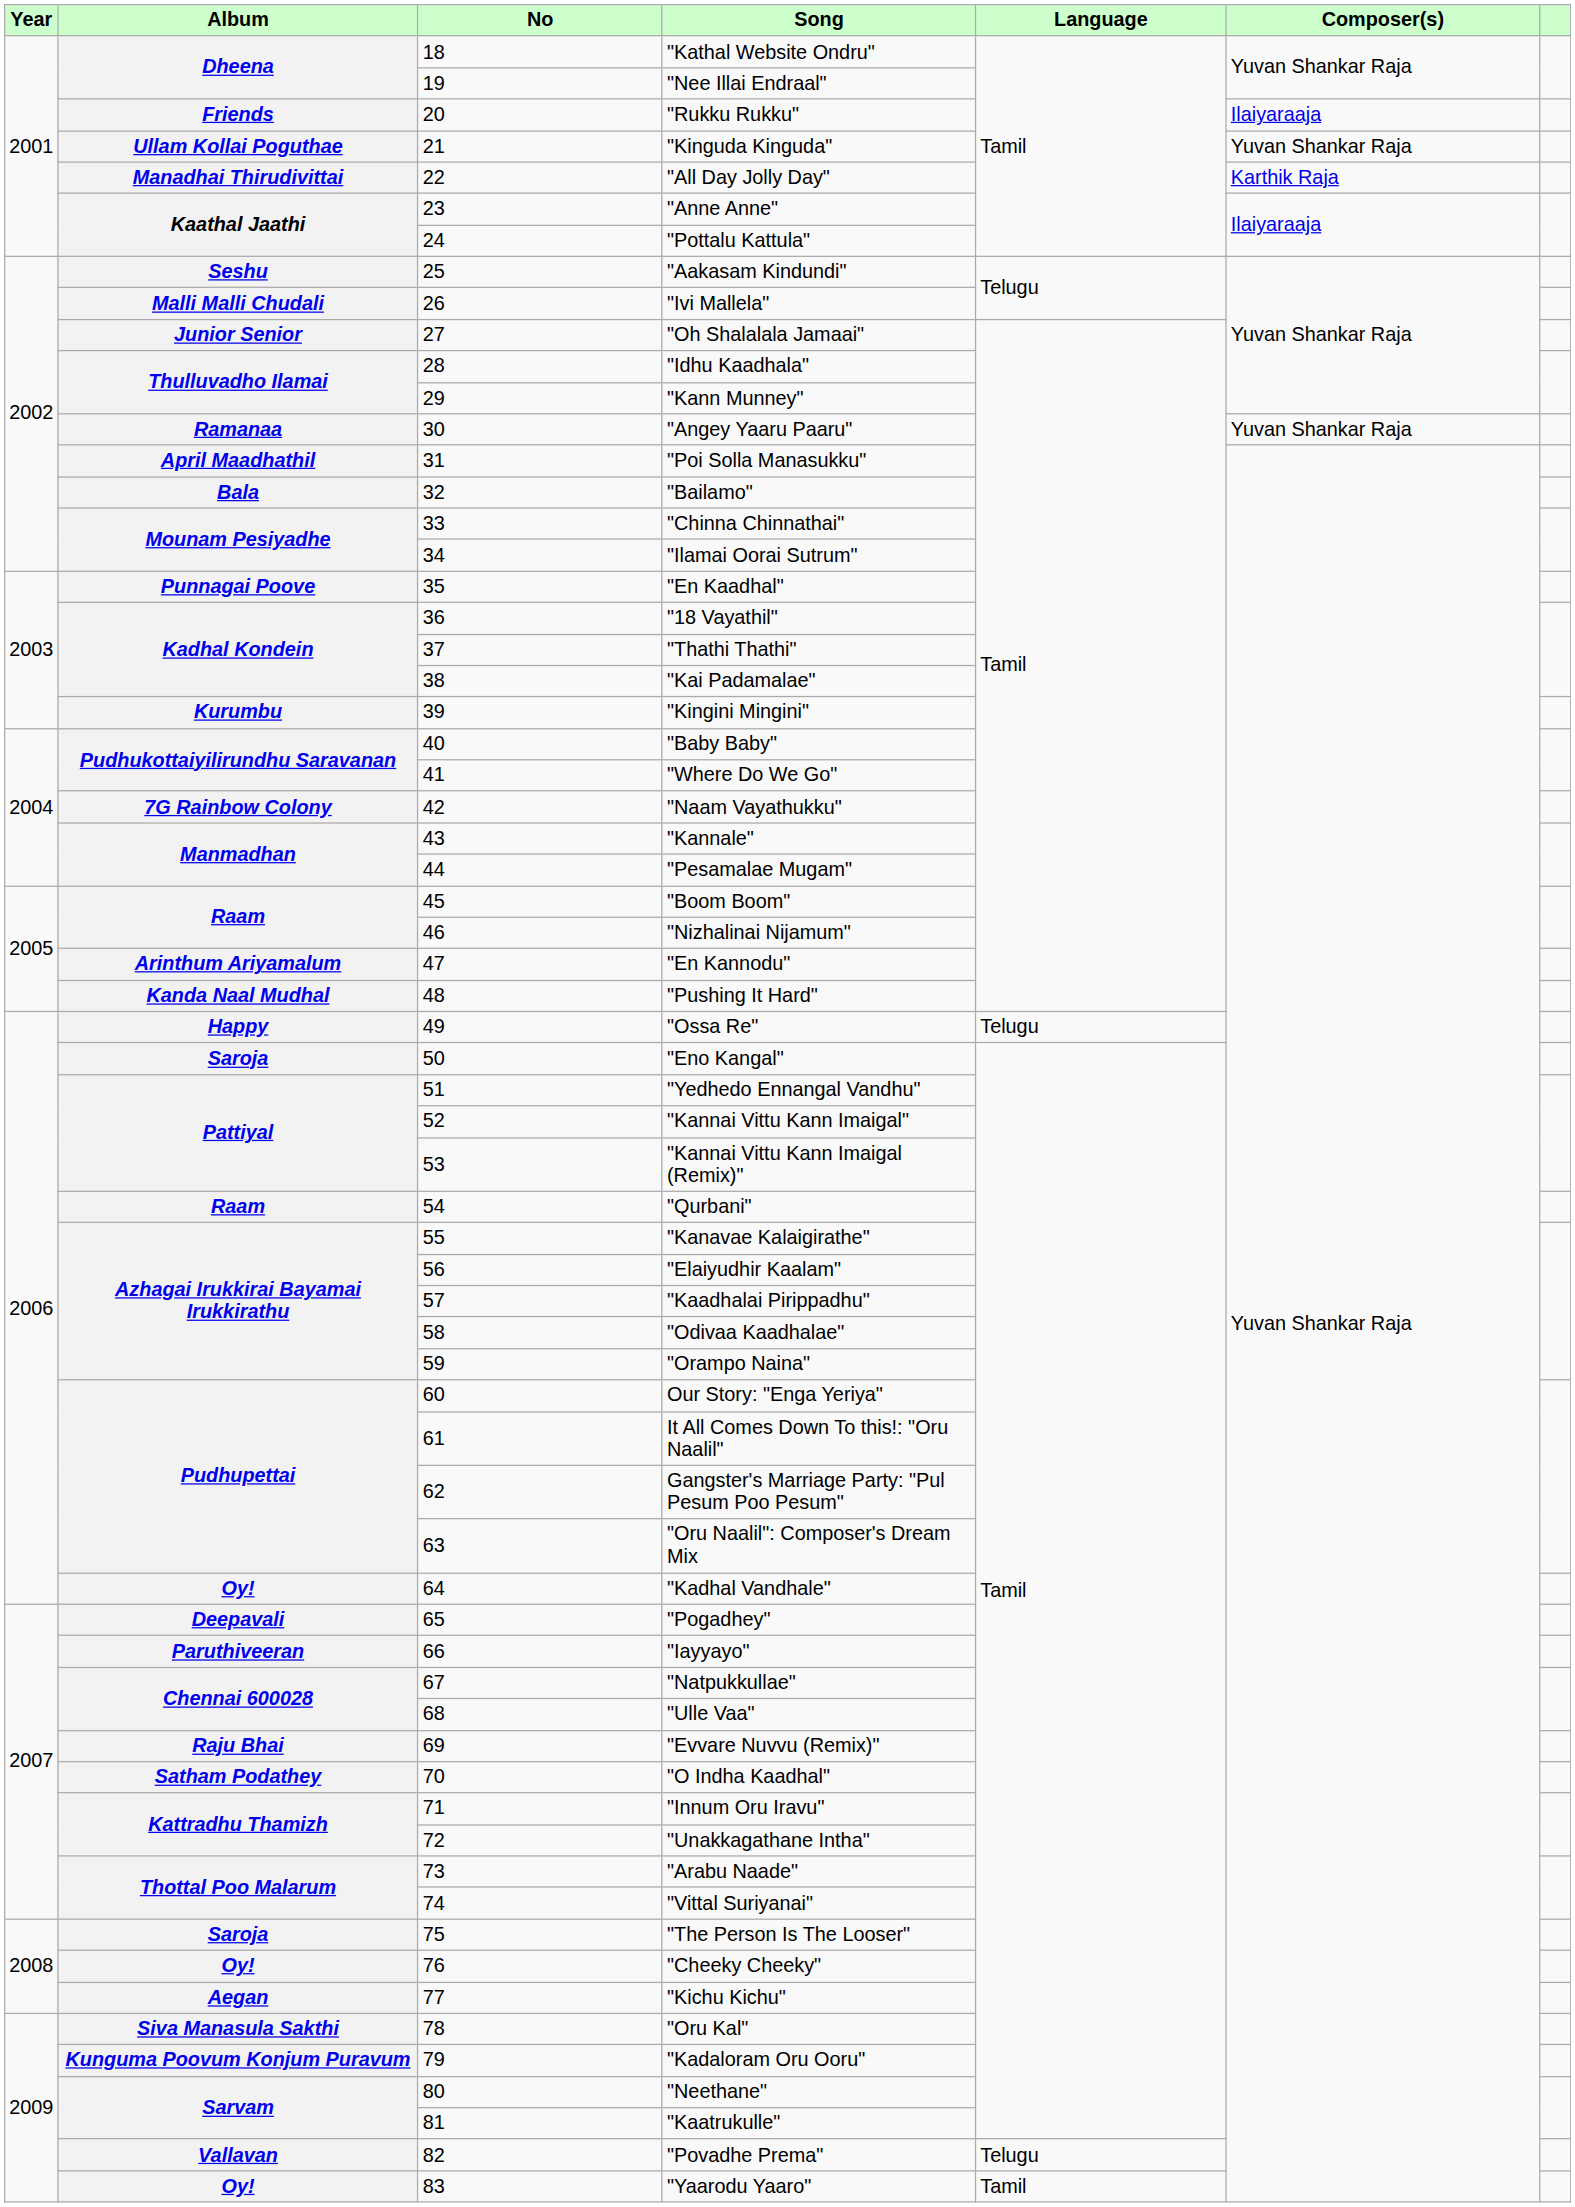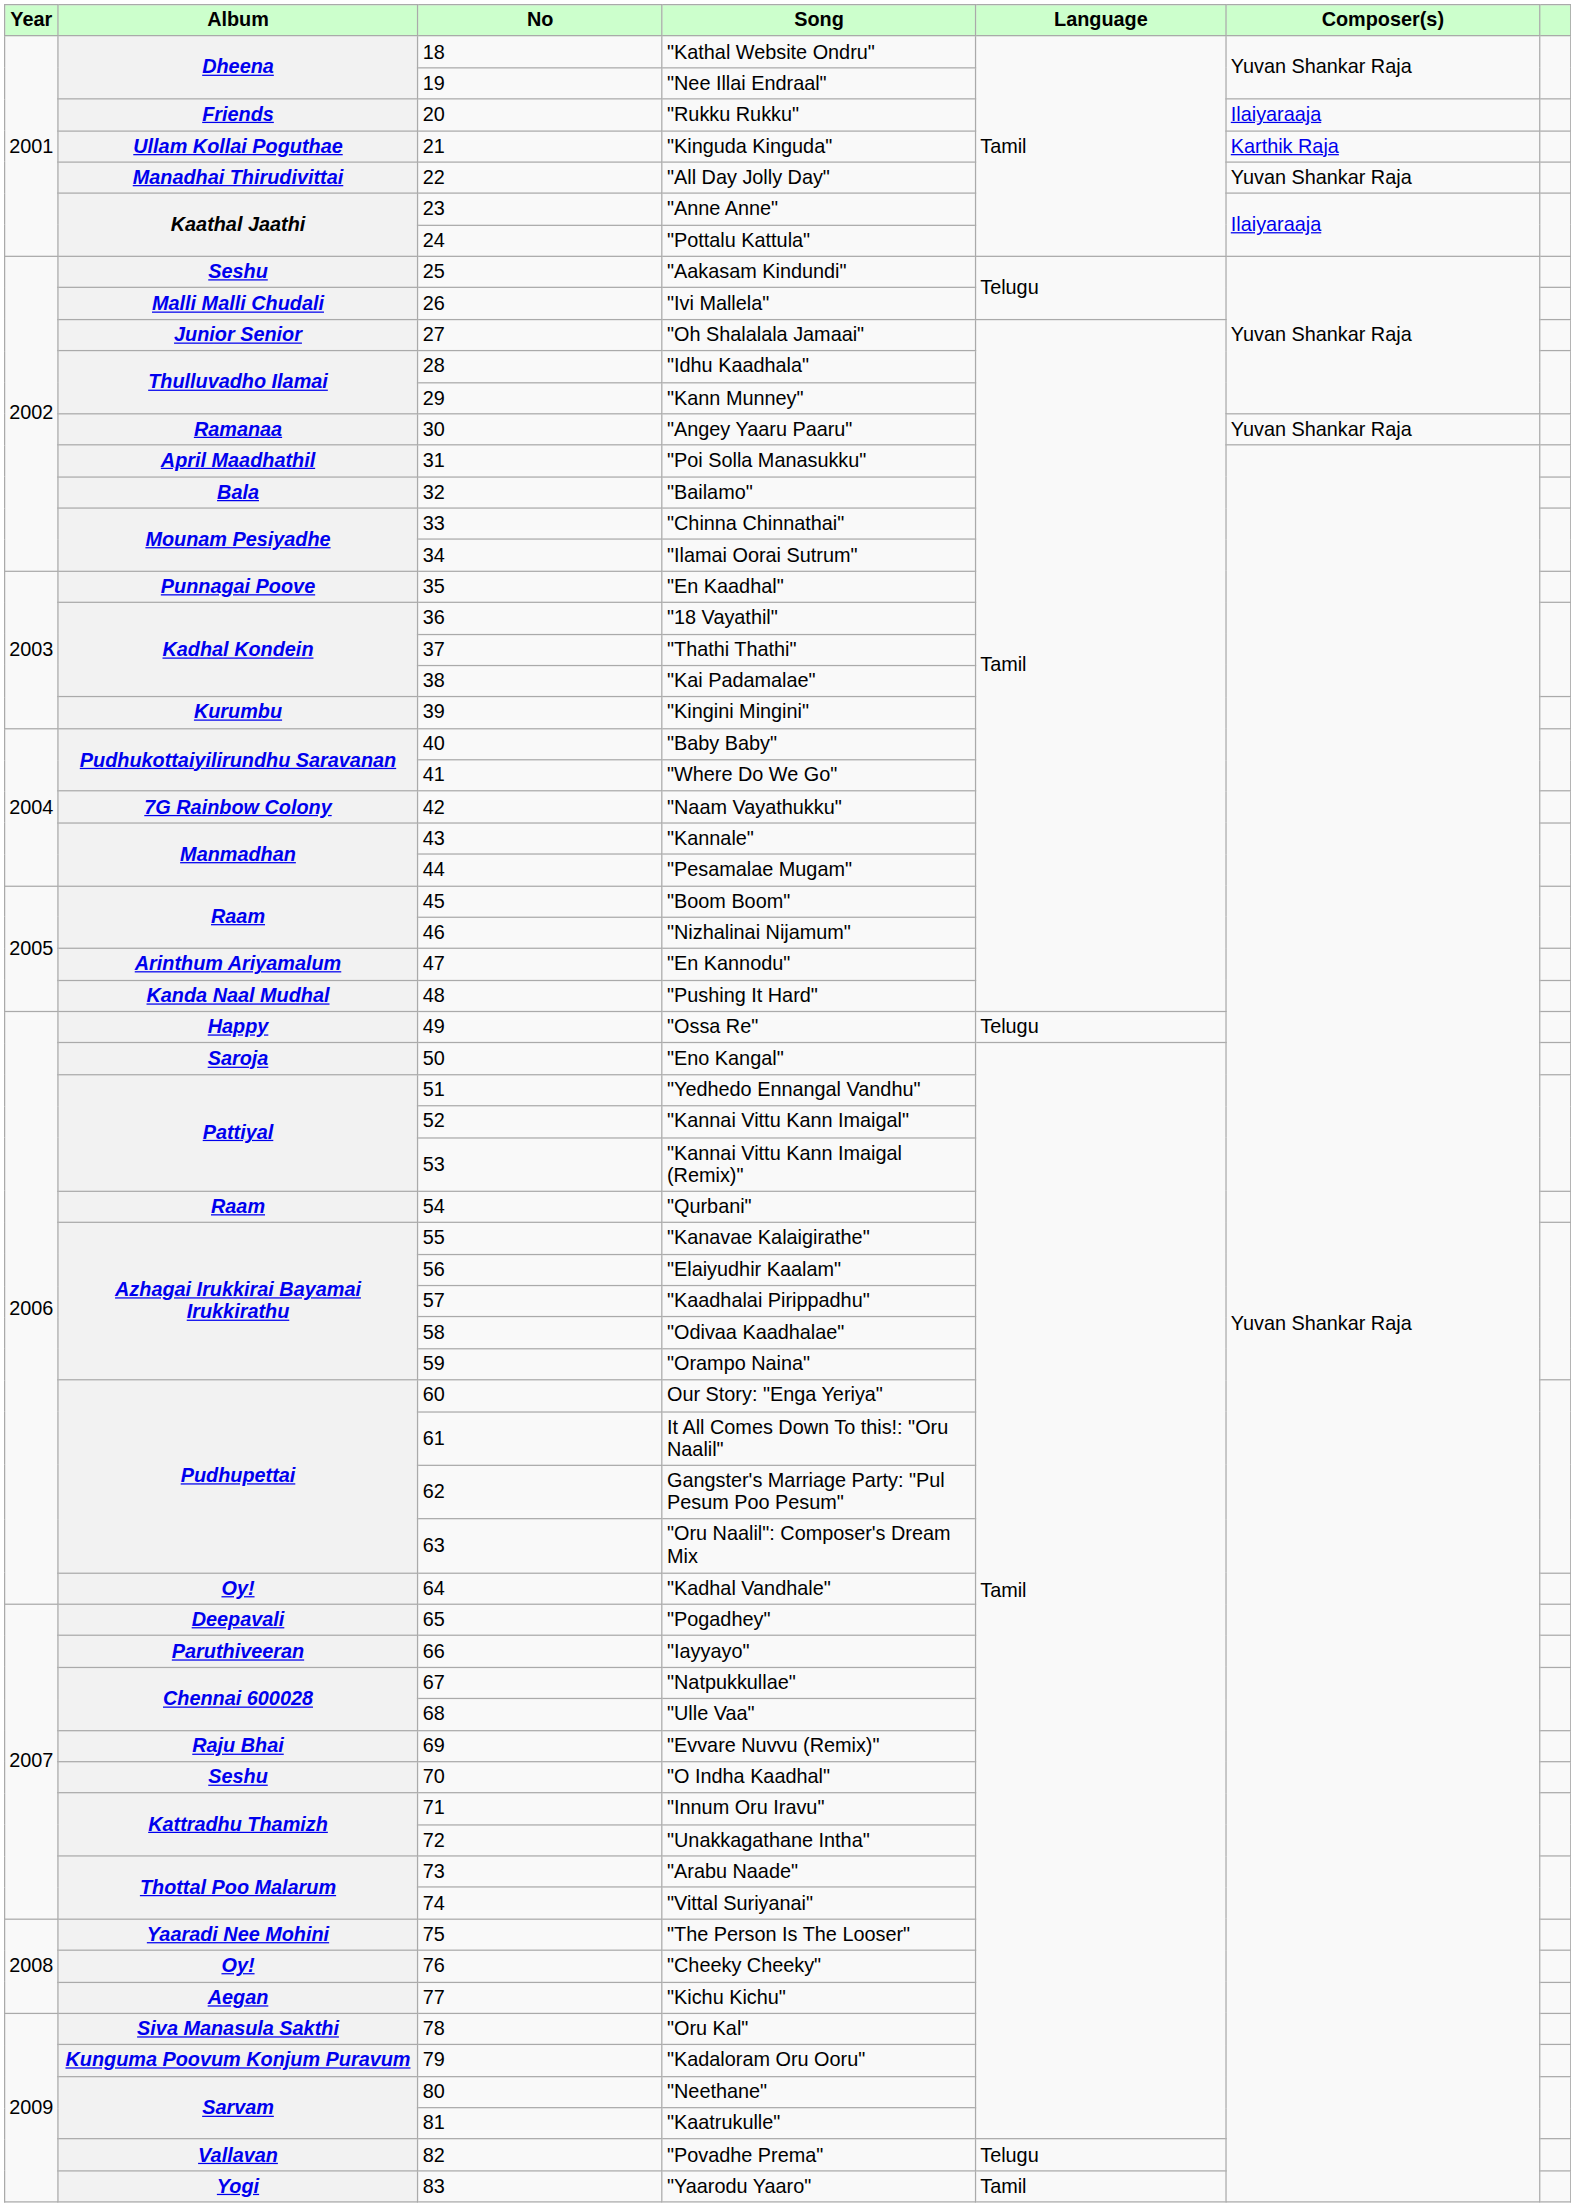(1321, 146) Yuvan Shankar Raja -> (1285, 146) Karthik Raja
(1285, 177) Karthik Raja -> (1321, 177) Yuvan Shankar Raja
(238, 1777) Satham Podathey -> (238, 1777) Seshu
(238, 1934) Saroja -> (238, 1934) Yaaradi Nee Mohini
(238, 2186) Oy! -> (238, 2186) Yogi
